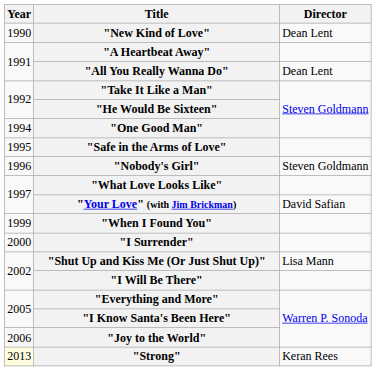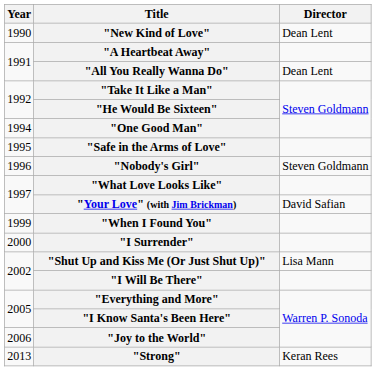(19, 356) lightyellow background -> (19, 356) no background
